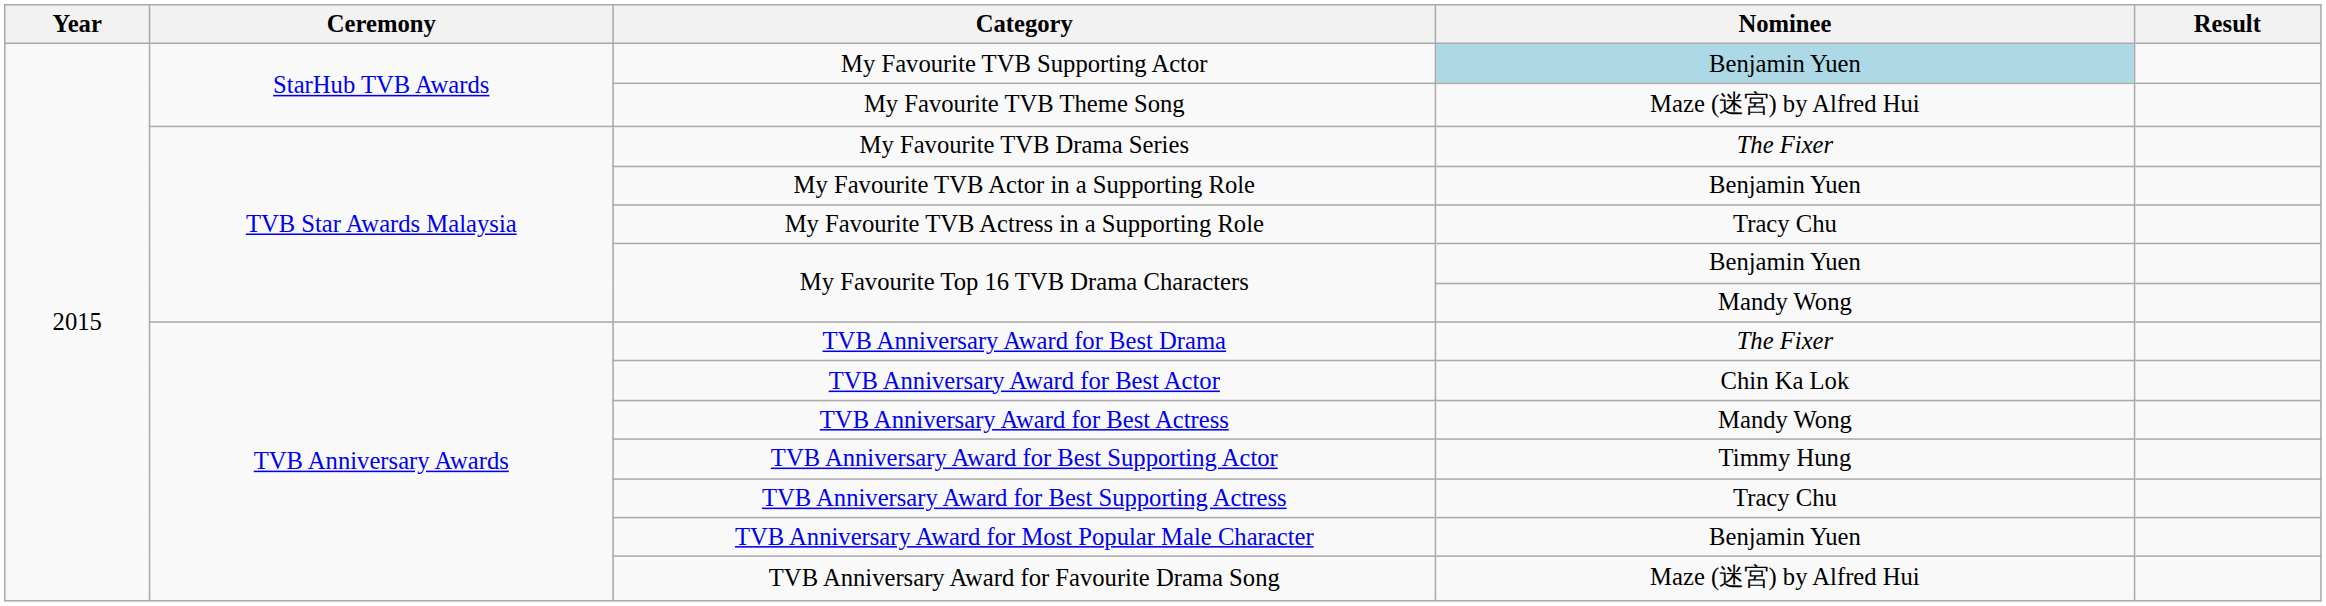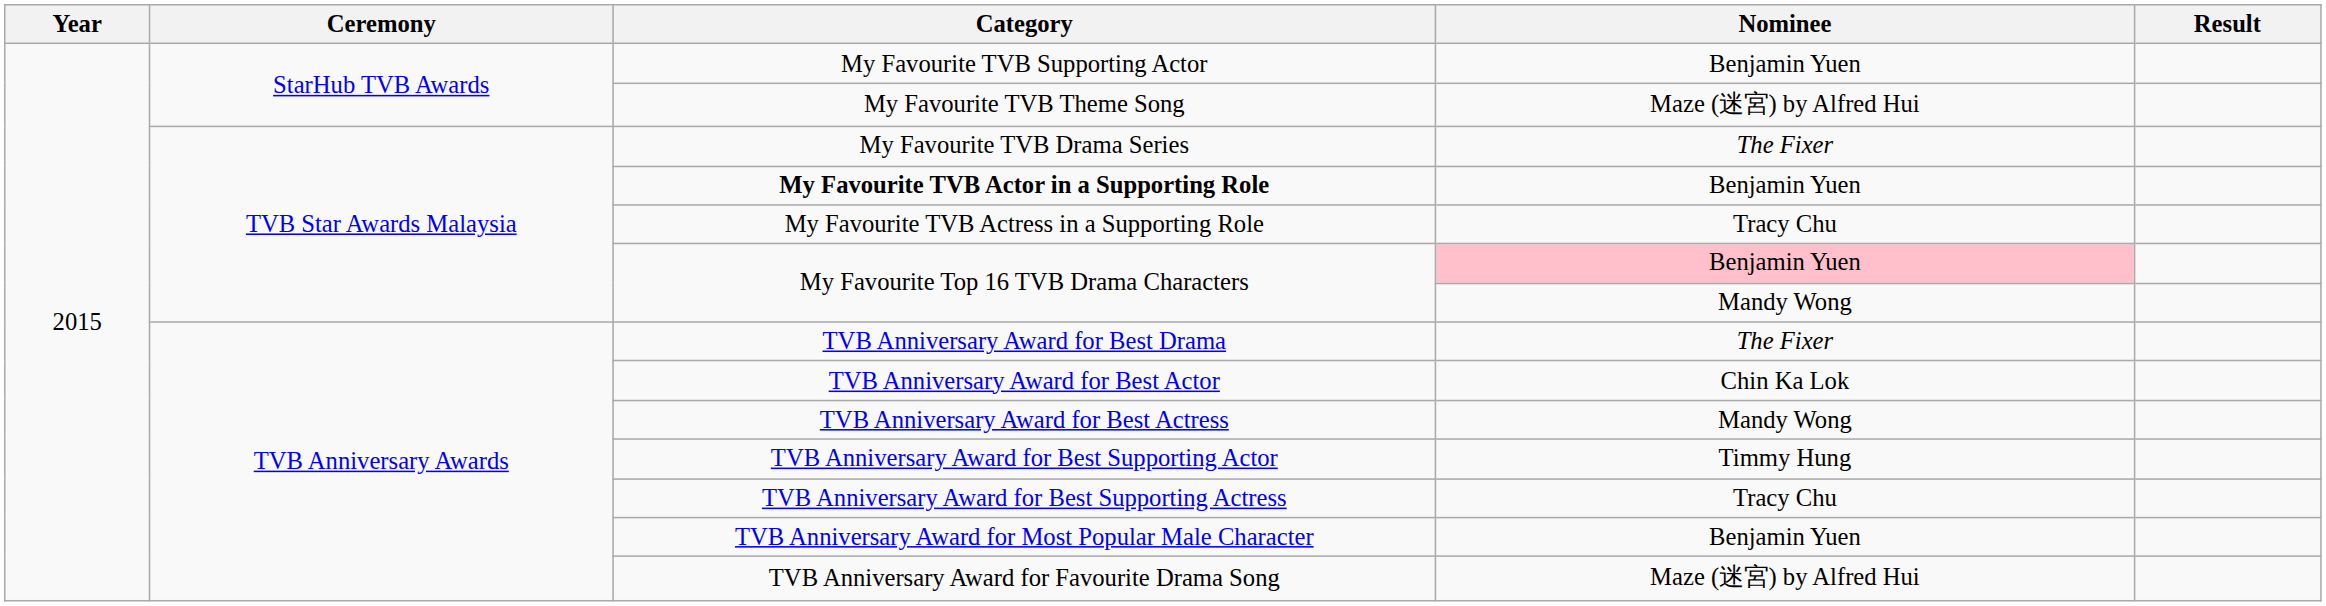(1785, 63) lightblue background -> (1785, 63) no background
(1024, 184) normal -> (1024, 184) bold
(1785, 263) no background -> (1785, 263) pink background
